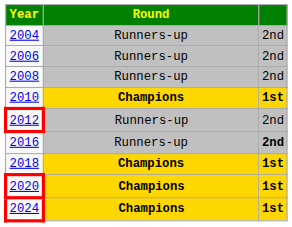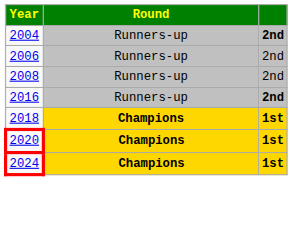(273, 35) normal -> (273, 35) bold
- row: (24, 97)
- row: (24, 120)
